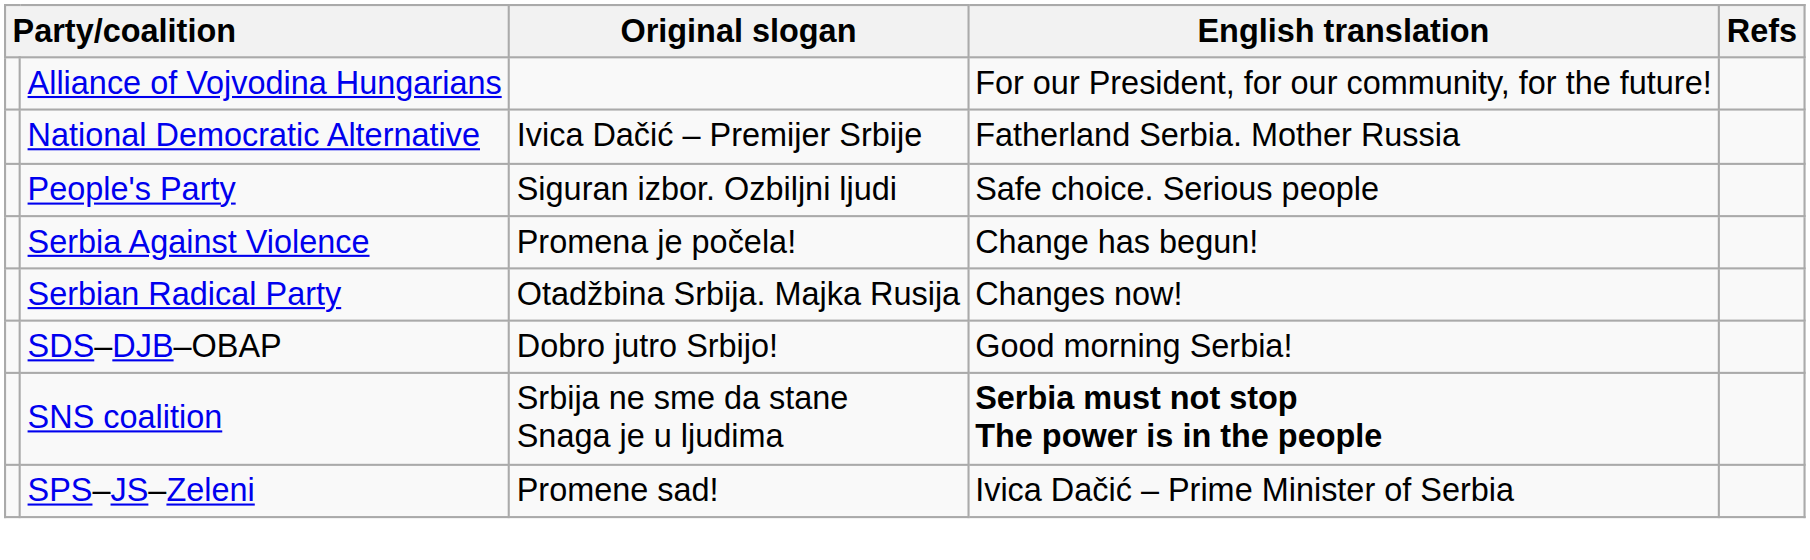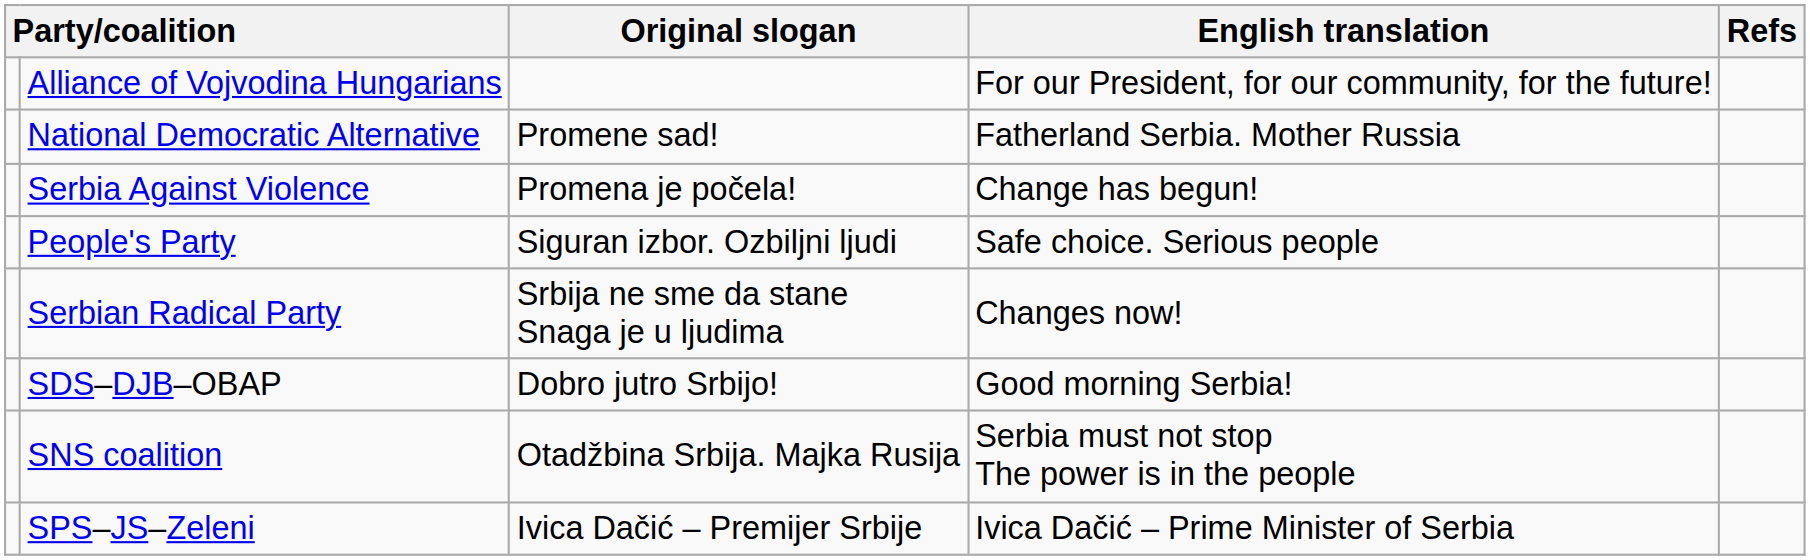(719, 135) Ivica Dačić – Premijer Srbije -> (618, 135) Promene sad!
rows swapped: (132, 188) <-> (199, 240)
(738, 293) Otadžbina Srbija. Majka Rusija -> (683, 312) Srbija ne sme da stane Snaga je u ljudima
(683, 417) Srbija ne sme da stane Snaga je u ljudima -> (738, 455) Otadžbina Srbija. Majka Rusija
(1179, 417) bold -> (1165, 455) normal
(618, 489) Promene sad! -> (719, 526) Ivica Dačić – Premijer Srbije
